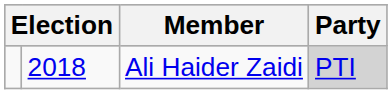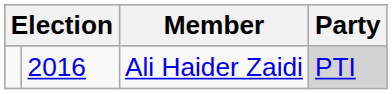(57, 66) 2018 -> (57, 66) 2016
